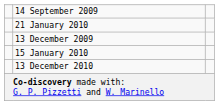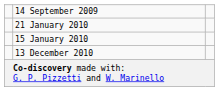- row: (54, 39)
